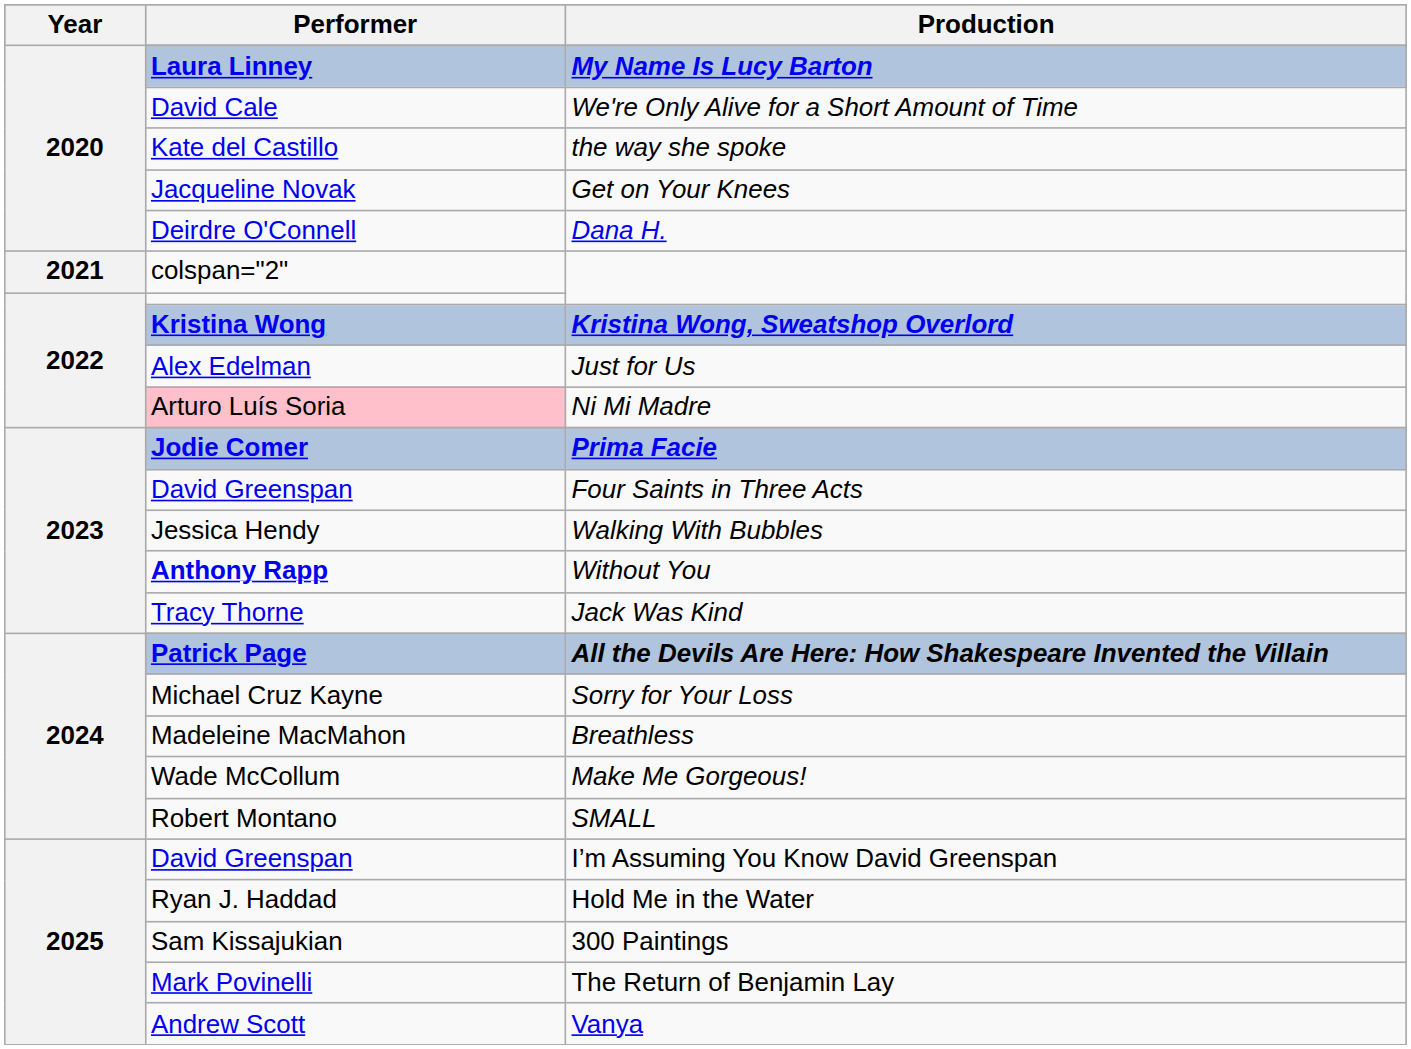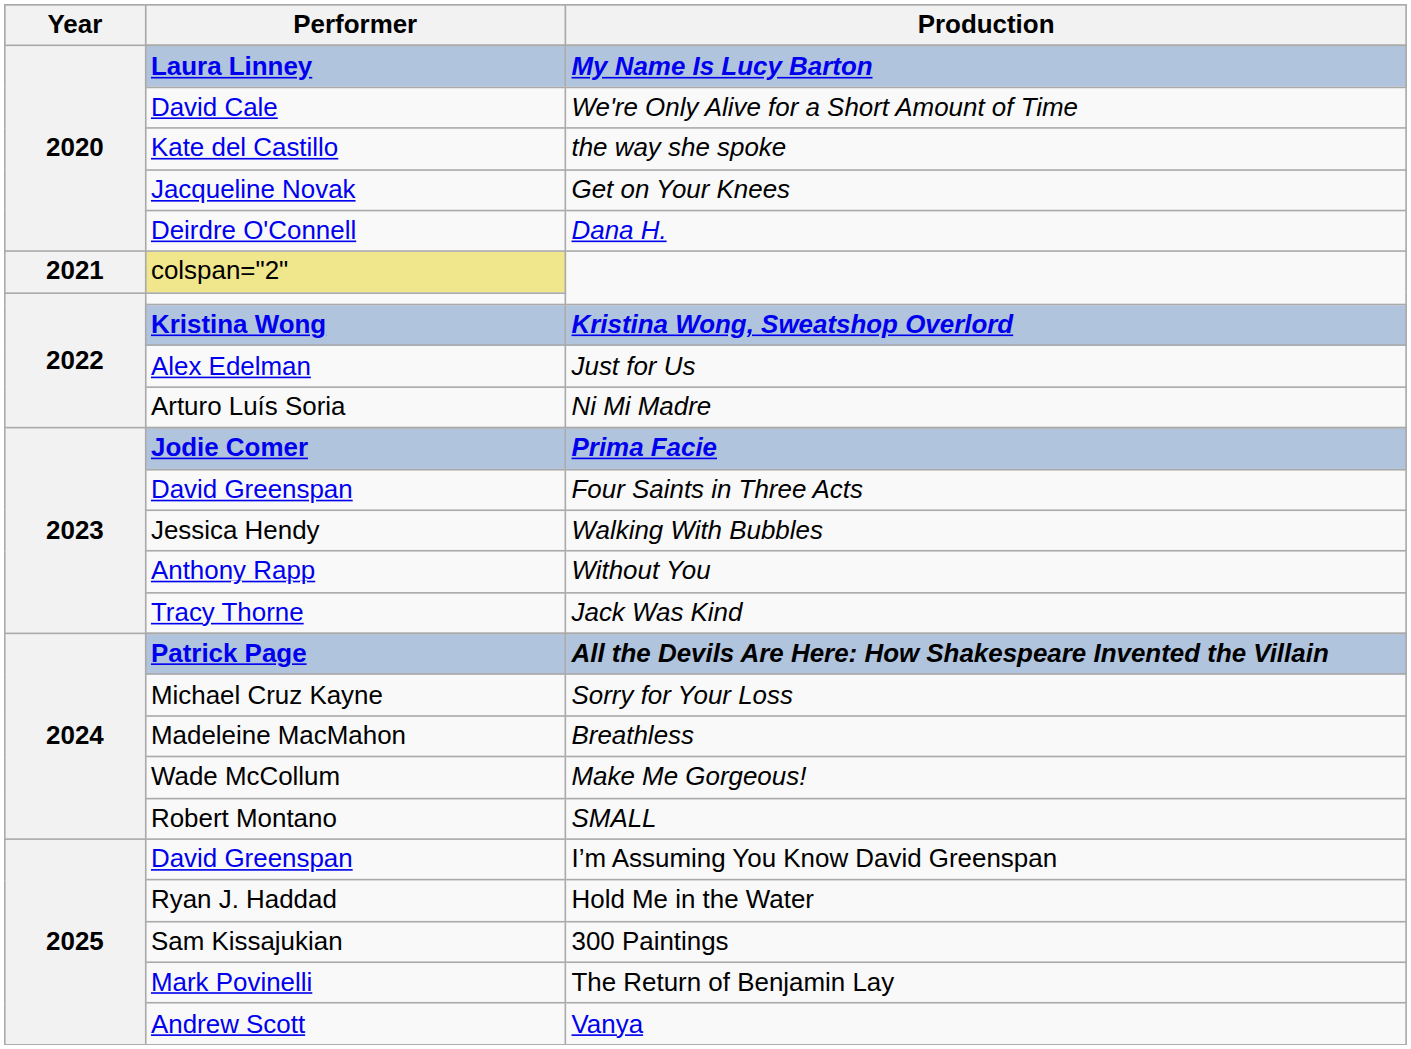(220, 271) no background -> (220, 271) khaki background
(248, 406) pink background -> (248, 406) no background
(240, 571) bold -> (233, 571) normal
